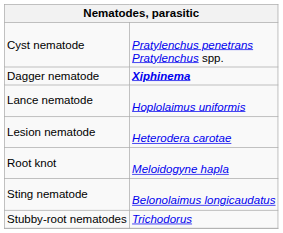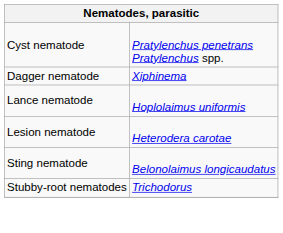(161, 76) bold -> (159, 76) normal
- row: (32, 163)
